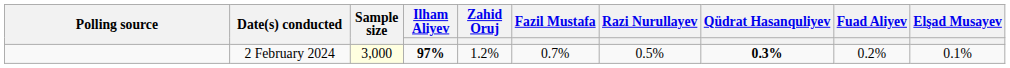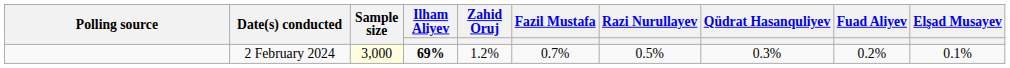(431, 54) 97% -> (431, 54) 69%
(767, 54) bold -> (767, 54) normal
